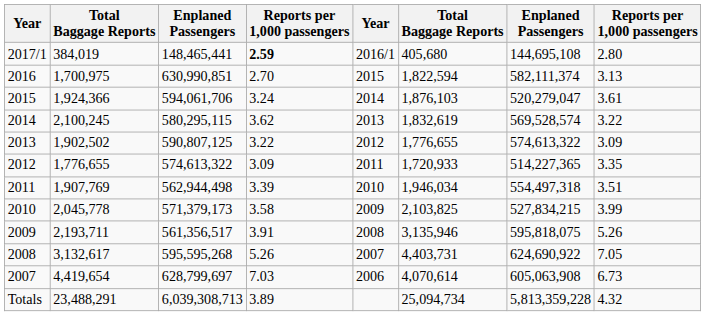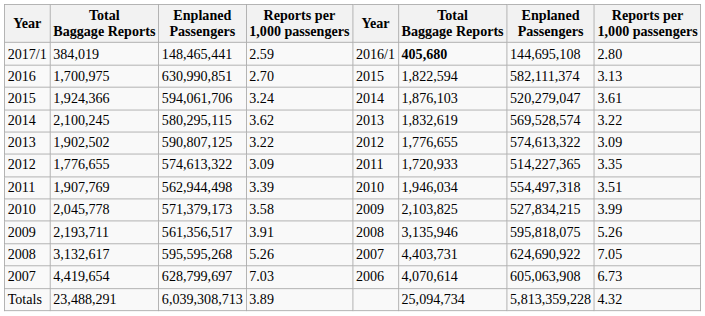(262, 53) bold -> (262, 53) normal
(424, 53) normal -> (424, 53) bold
